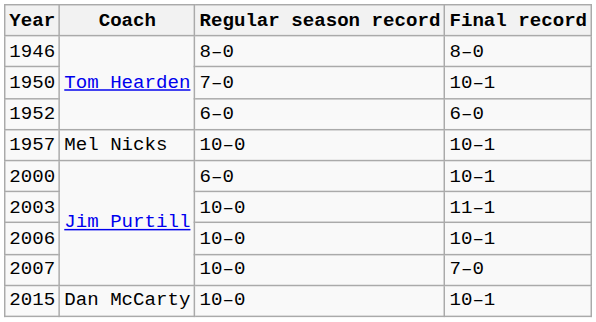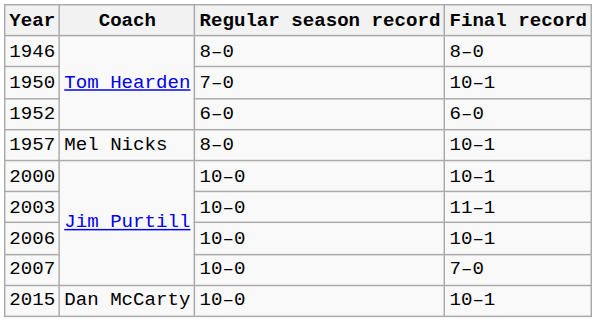(222, 145) 10–0 -> (217, 145) 8–0
(217, 176) 6–0 -> (222, 176) 10–0
